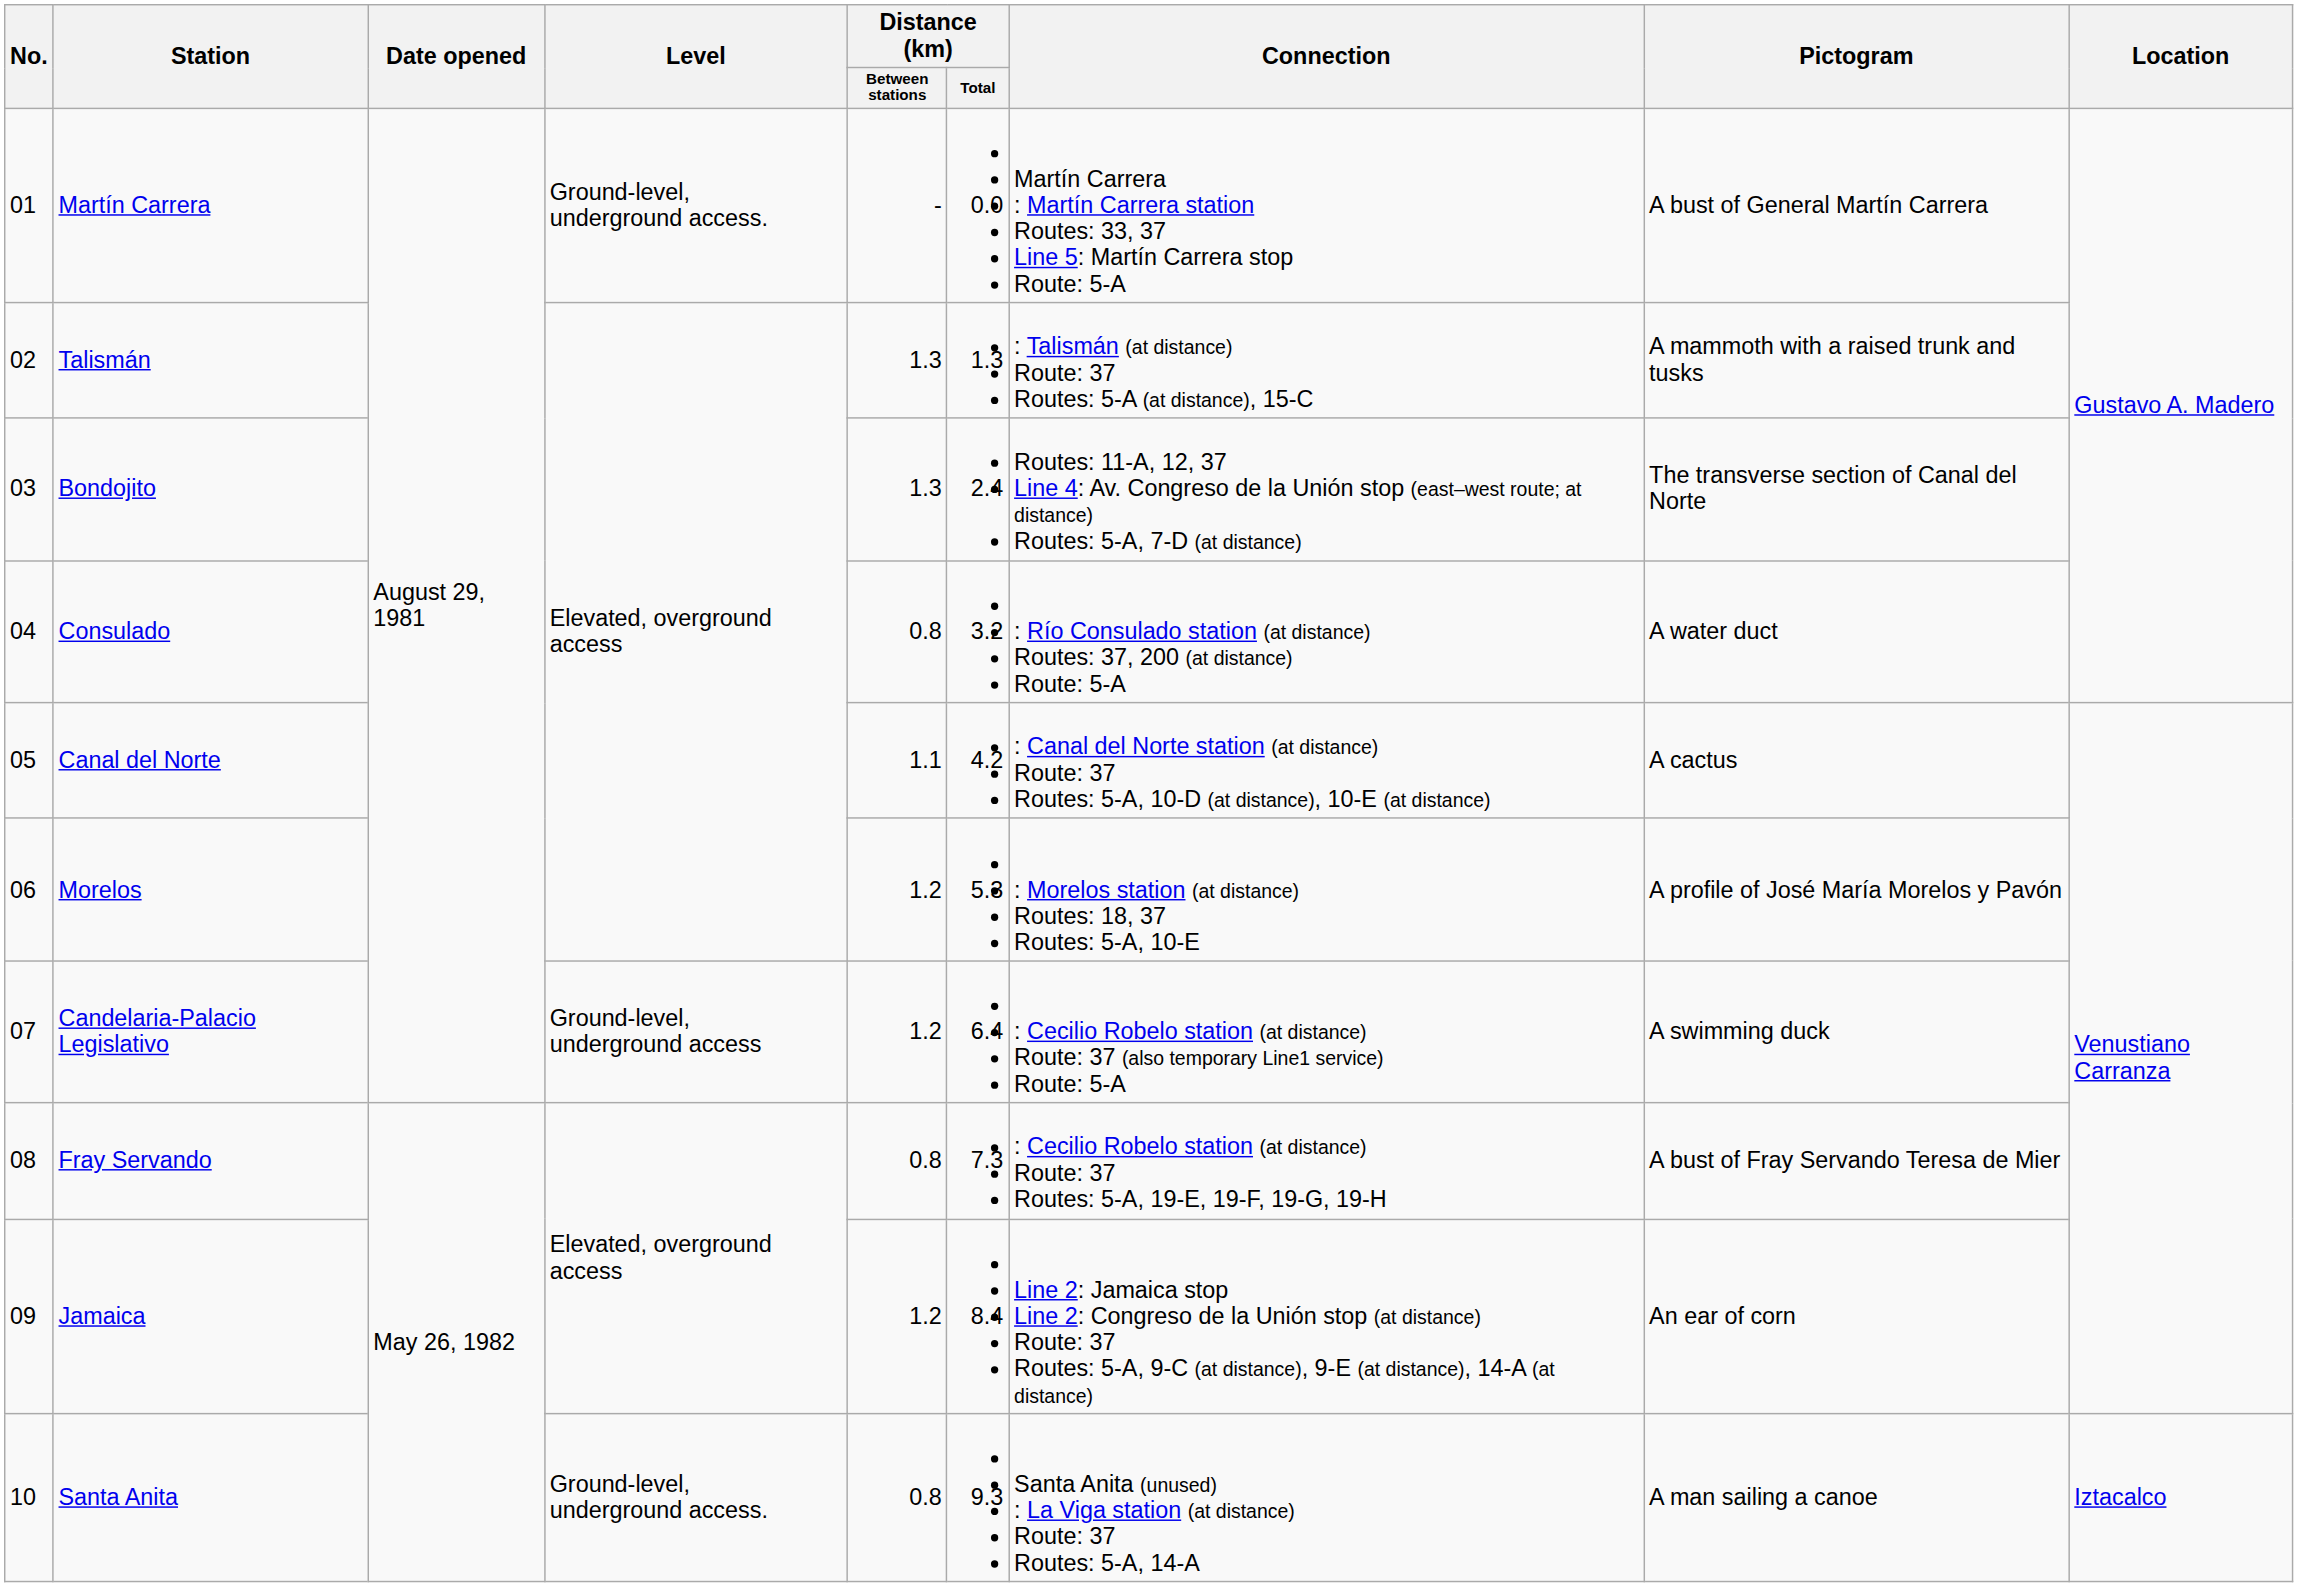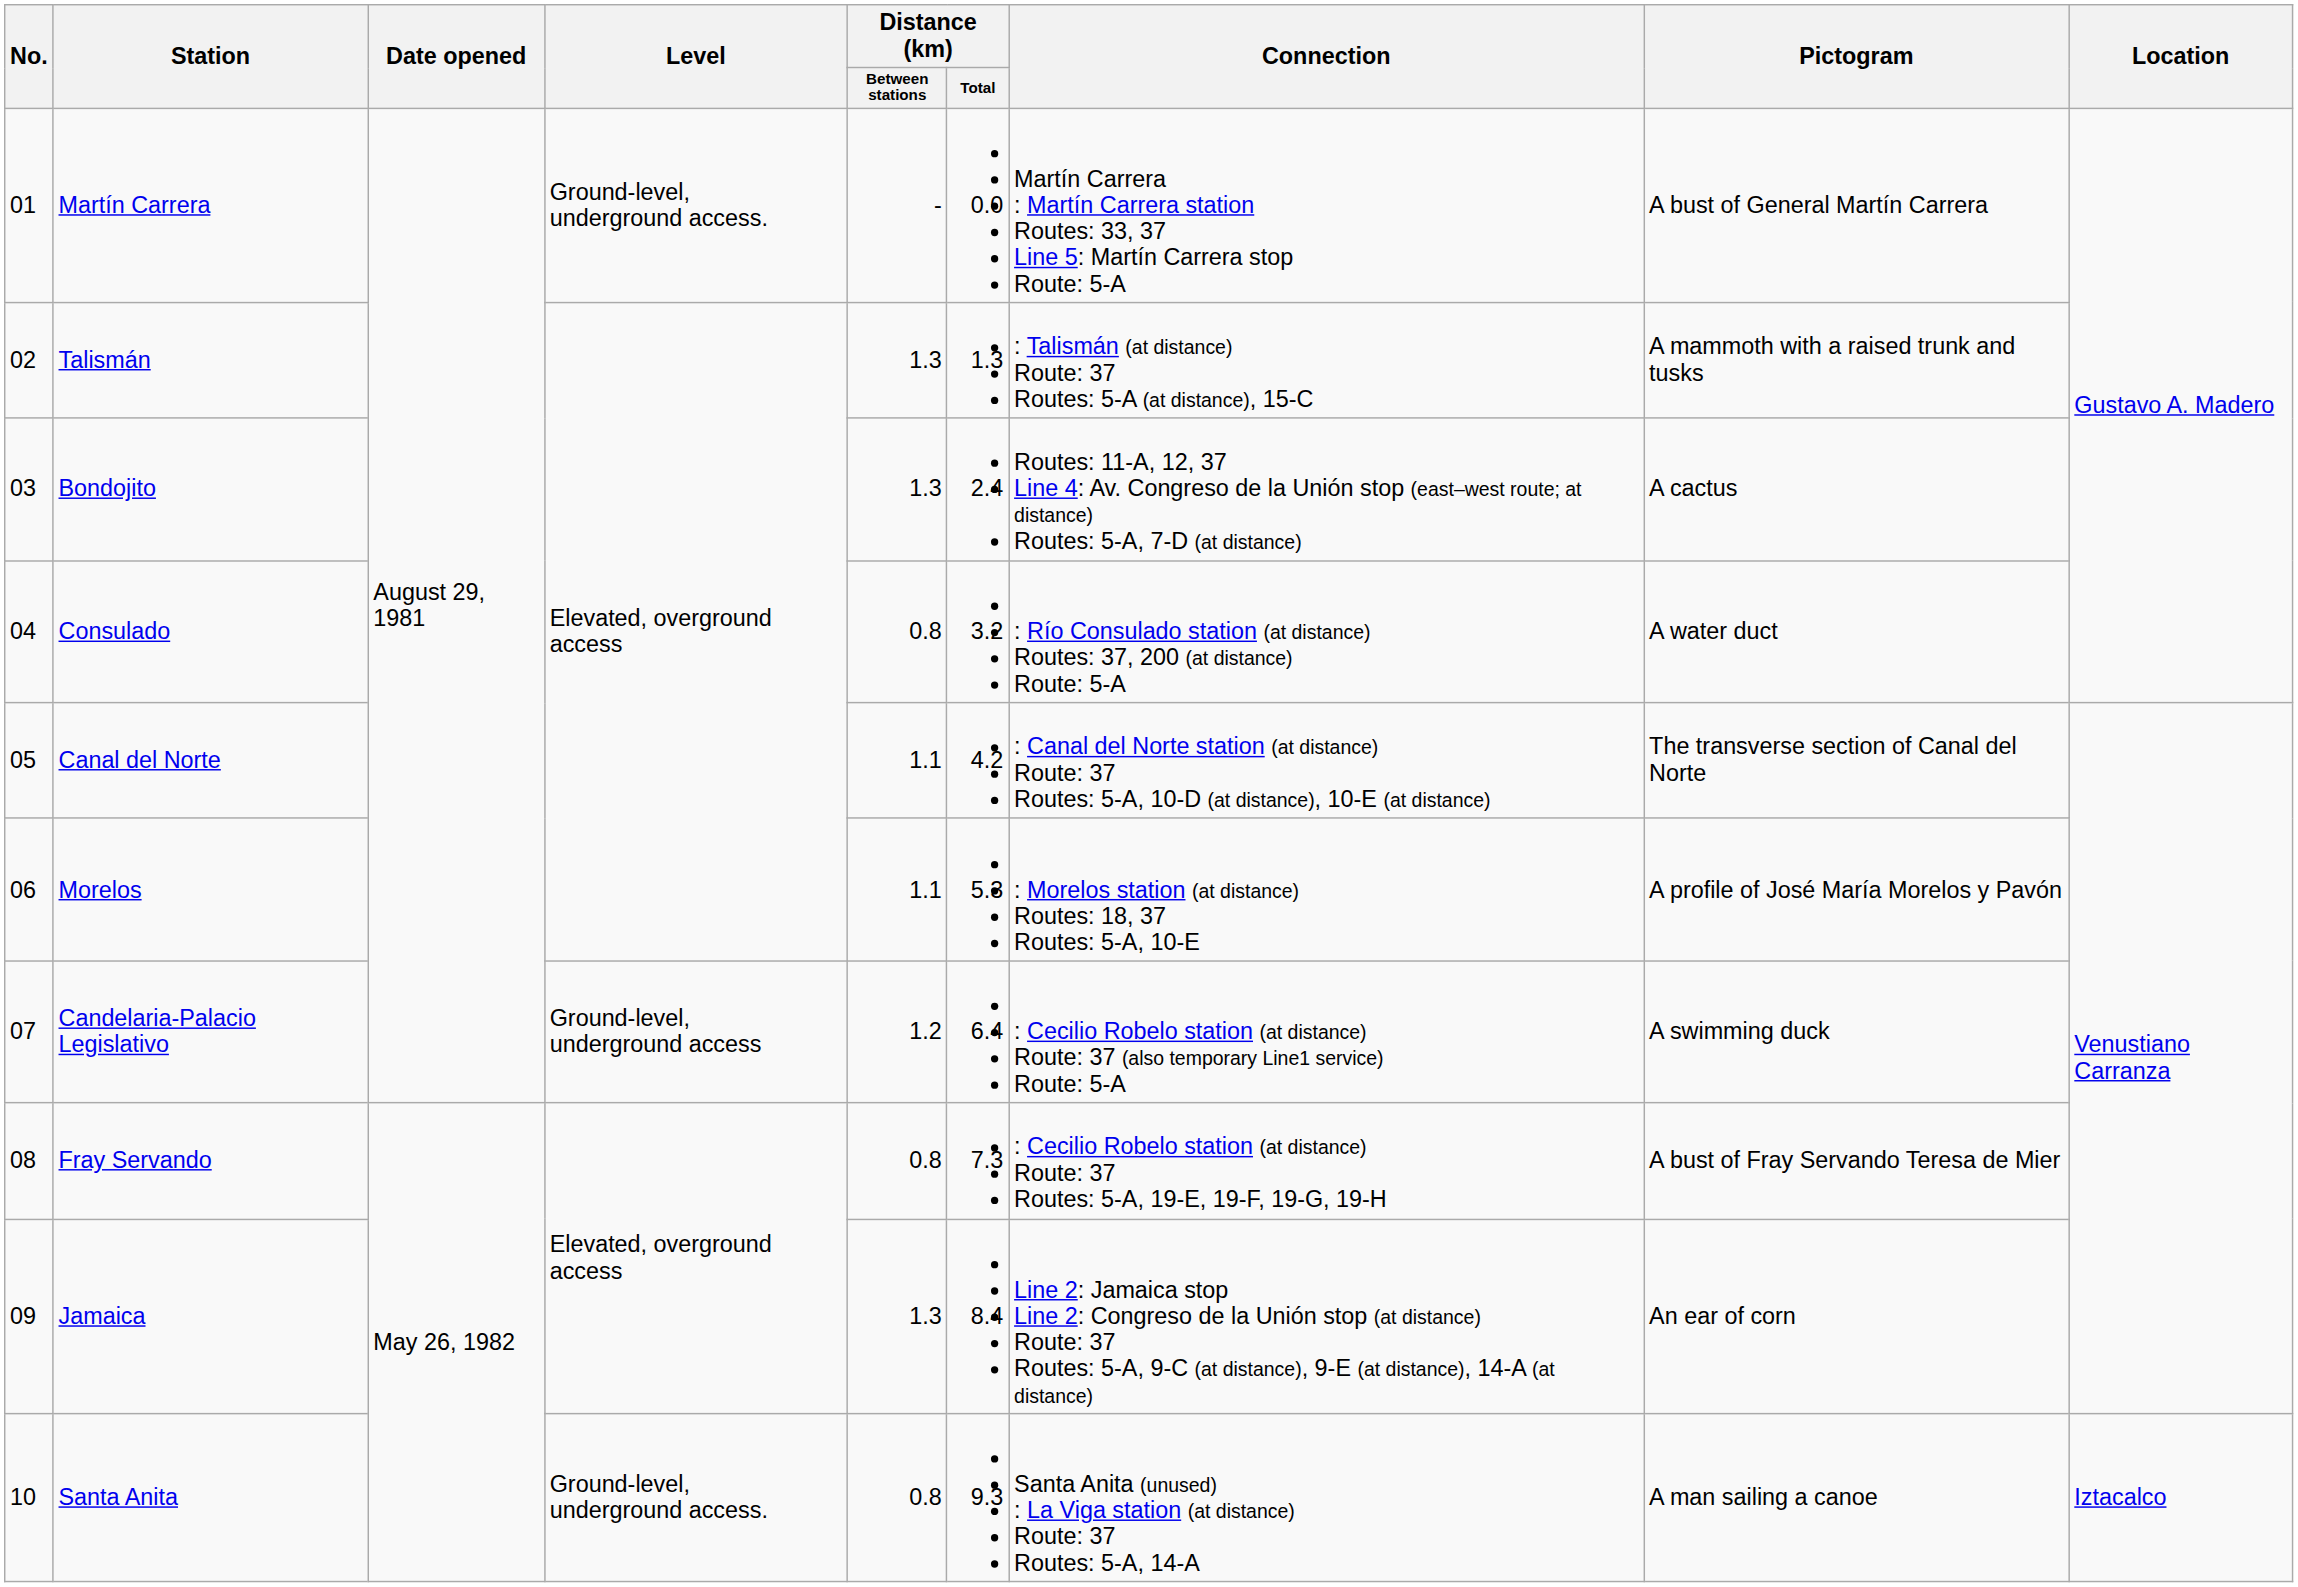(1833, 489) The transverse section of Canal del Norte -> (1693, 489) A cactus
(1693, 760) A cactus -> (1833, 760) The transverse section of Canal del Norte
(925, 889) 1.2 -> (925, 889) 1.1
(925, 1315) 1.2 -> (925, 1315) 1.3
